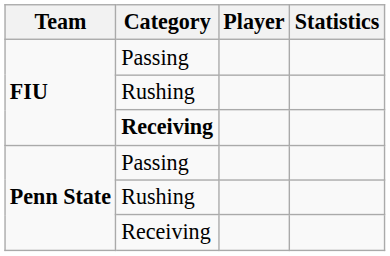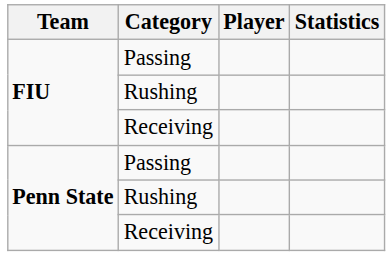(167, 127) bold -> (168, 127) normal
